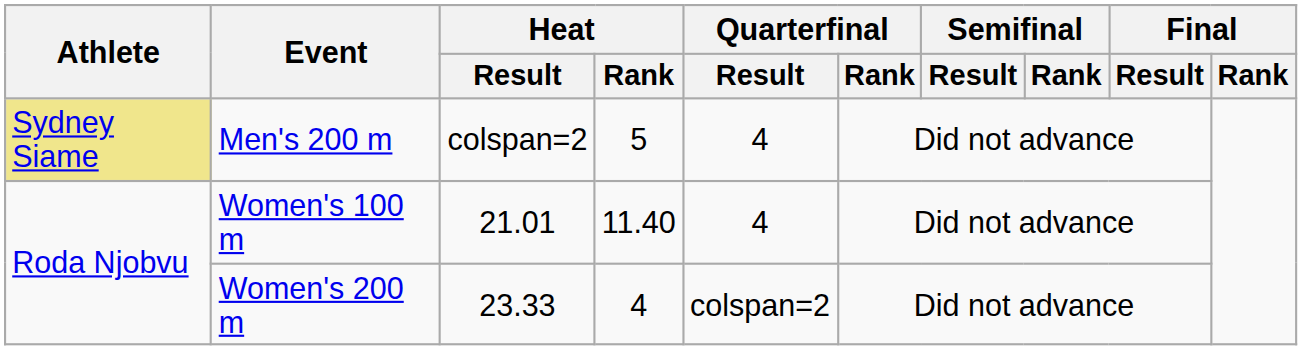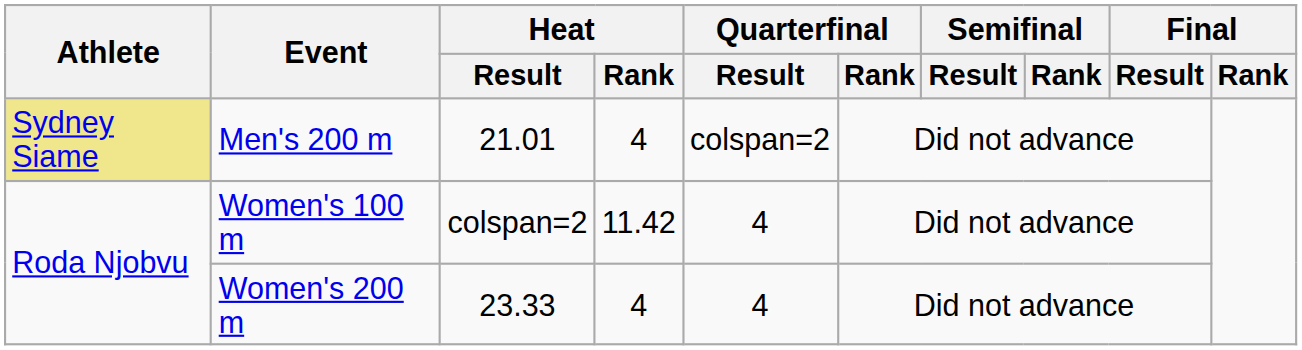(517, 140) colspan=2 -> (517, 140) 21.01
(639, 140) 5 -> (639, 140) 4
(760, 140) 4 -> (760, 140) colspan=2
(517, 222) 21.01 -> (517, 222) colspan=2
(639, 222) 11.40 -> (639, 222) 11.42
(760, 305) colspan=2 -> (760, 305) 4
